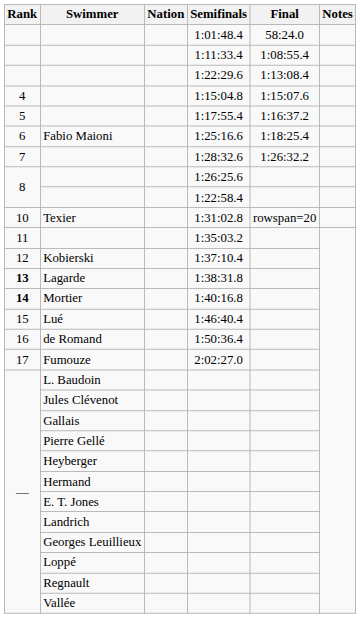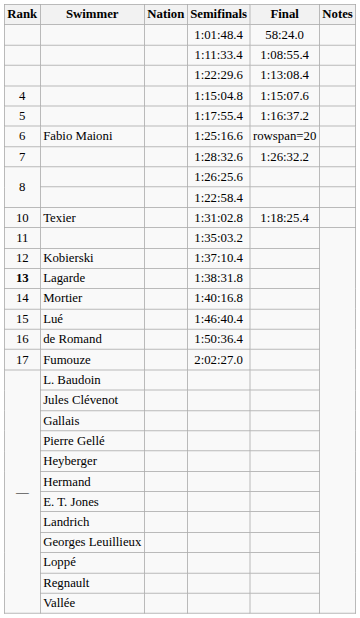(285, 136) 1:18:25.4 -> (285, 136) rowspan=20
(285, 217) rowspan=20 -> (285, 217) 1:18:25.4
(22, 298) bold -> (22, 298) normal
